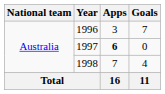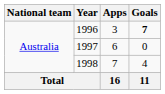(145, 30) normal -> (145, 30) bold
(115, 47) bold -> (115, 47) normal
